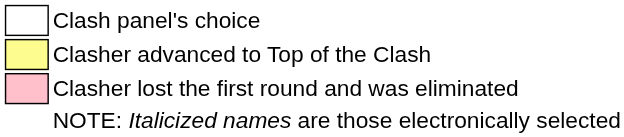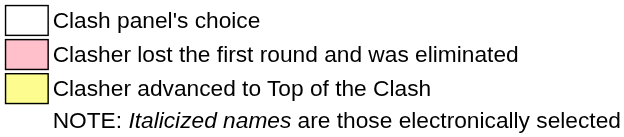rows swapped: (242, 54) <-> (286, 88)
